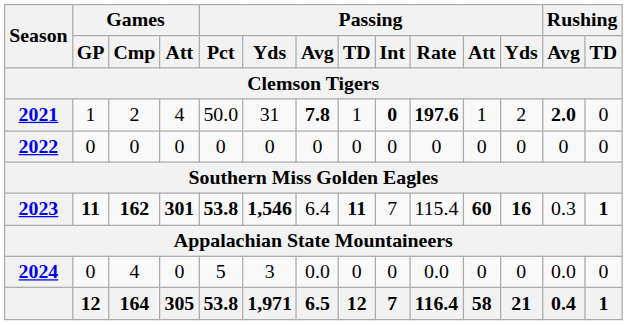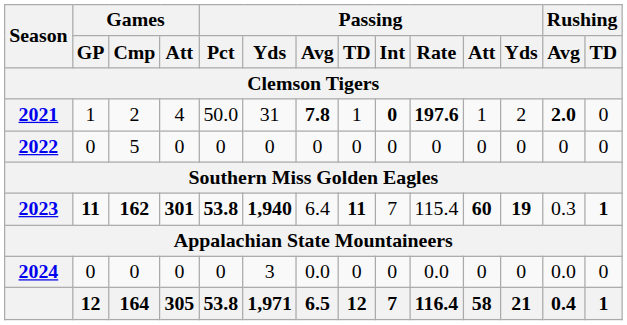(134, 146) 0 -> (134, 146) 5
(270, 209) 1,546 -> (270, 209) 1,940
(521, 209) 16 -> (521, 209) 19
(134, 271) 4 -> (134, 271) 0
(221, 271) 5 -> (221, 271) 0
